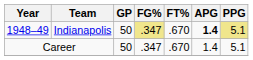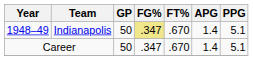(210, 30) bold -> (210, 30) normal
(238, 30) khaki background -> (238, 30) no background
